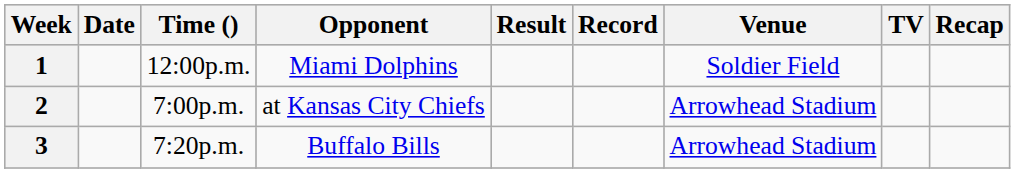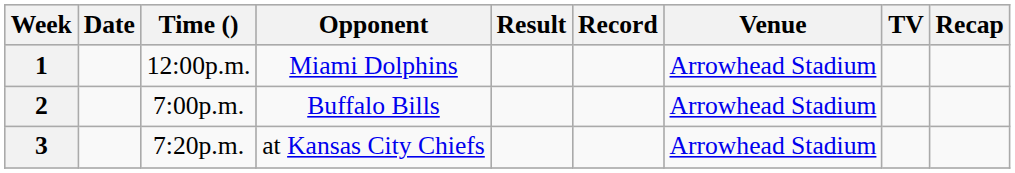(773, 65) Soldier Field -> (773, 65) Arrowhead Stadium
(374, 106) at Kansas City Chiefs -> (374, 106) Buffalo Bills
(374, 146) Buffalo Bills -> (374, 146) at Kansas City Chiefs
